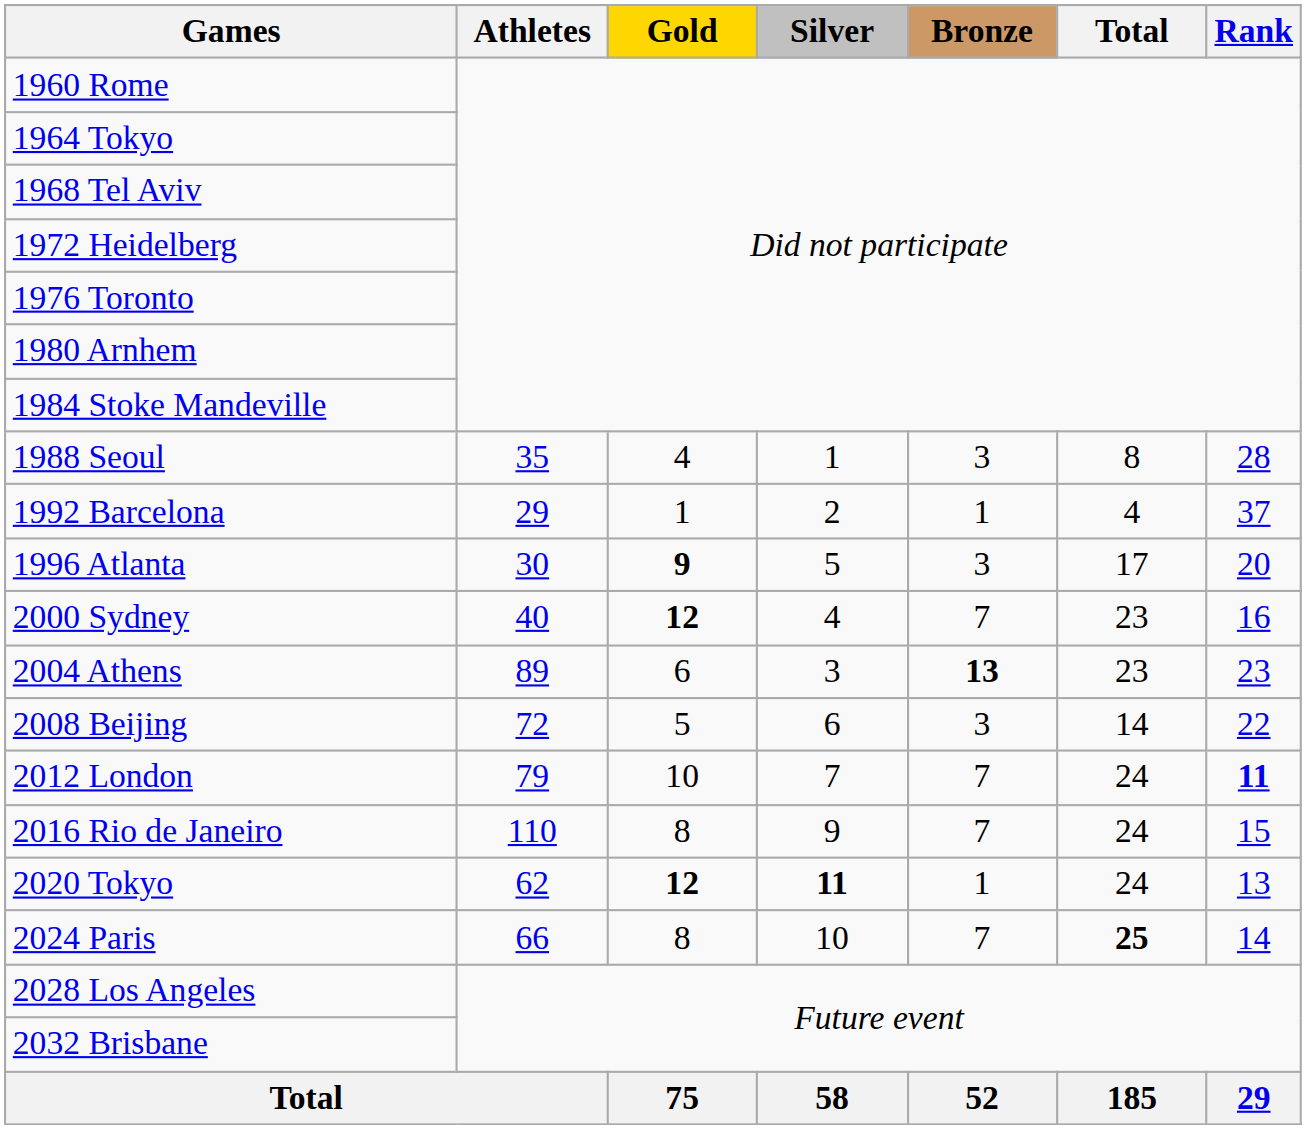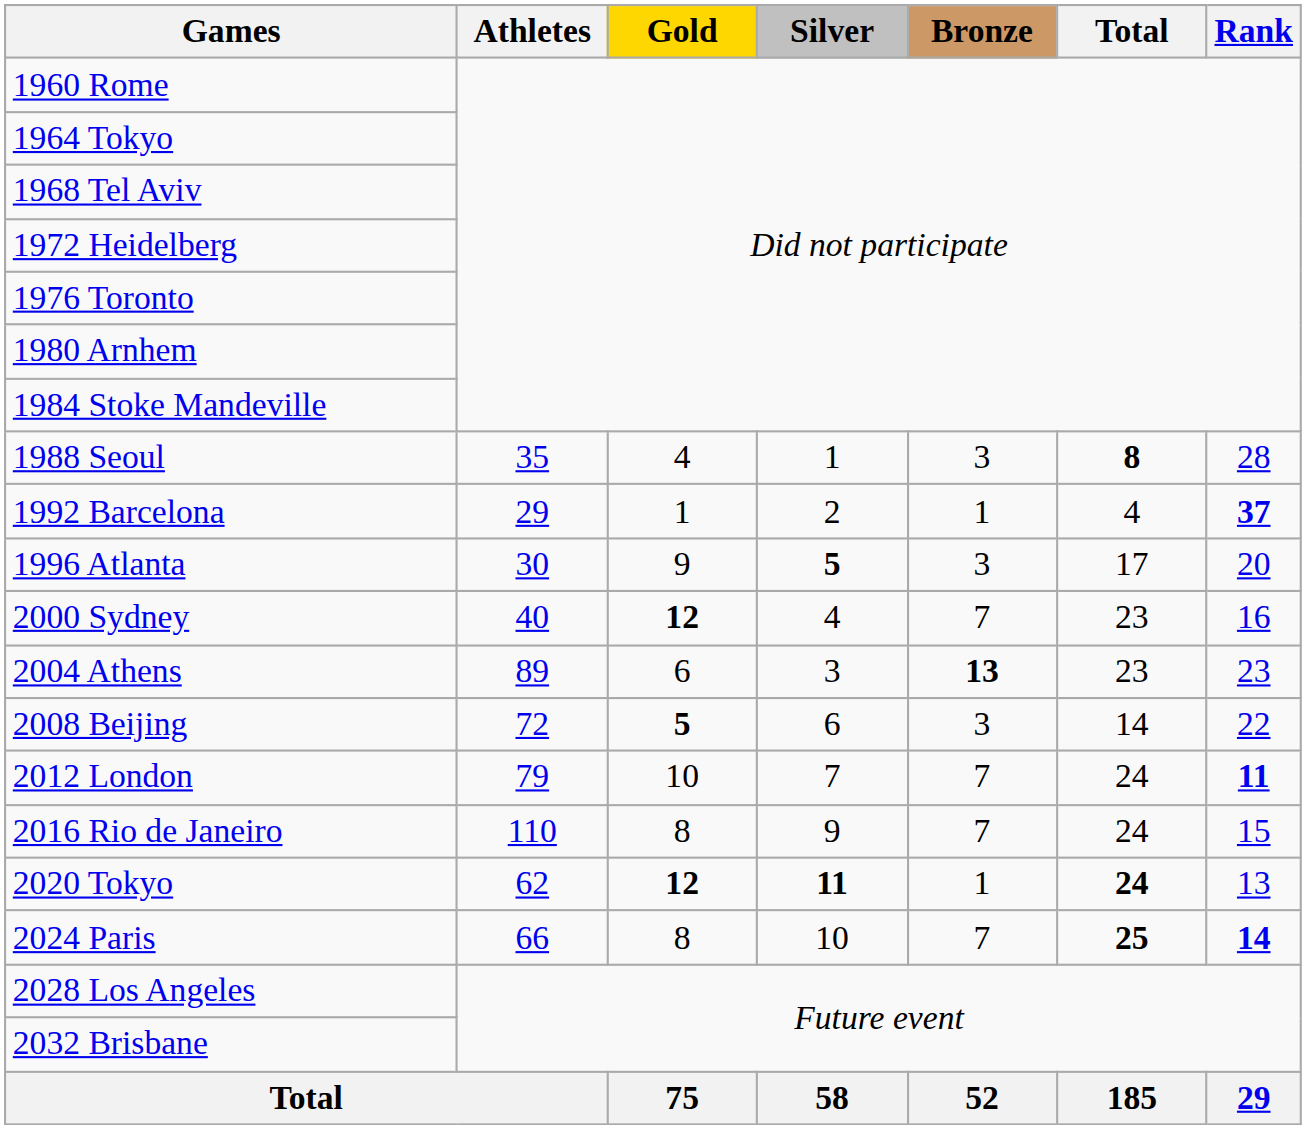(1132, 457) normal -> (1132, 457) bold
(1254, 510) normal -> (1254, 510) bold
(682, 564) bold -> (682, 564) normal
(832, 564) normal -> (832, 564) bold
(682, 723) normal -> (682, 723) bold
(1132, 883) normal -> (1132, 883) bold
(1254, 937) normal -> (1254, 937) bold
